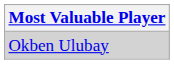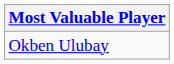(59, 45) lightgrey background -> (59, 45) no background
